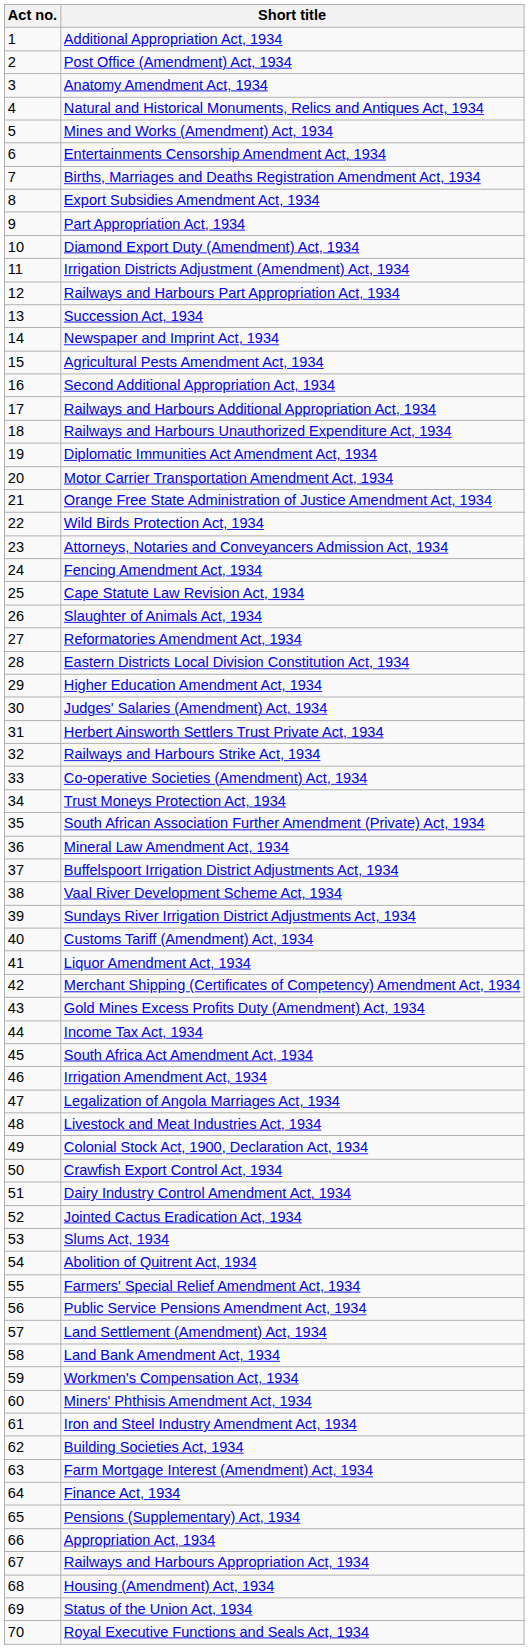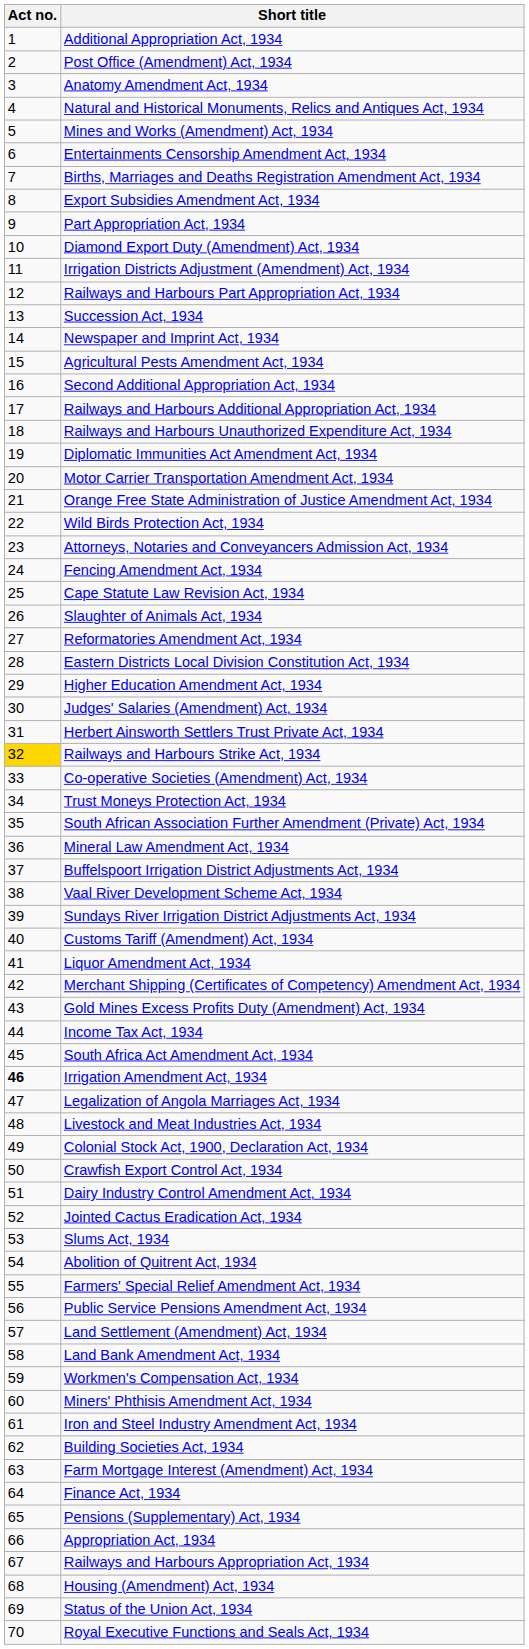(16, 754) no background -> (16, 754) gold background
(16, 1078) normal -> (16, 1078) bold
